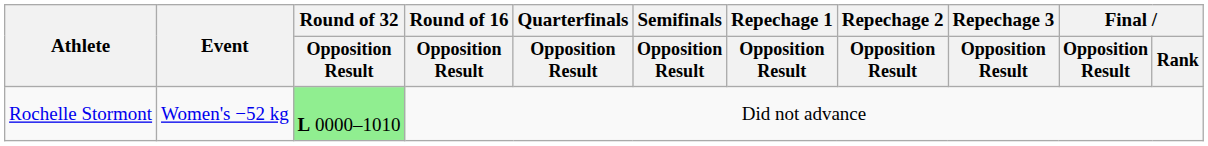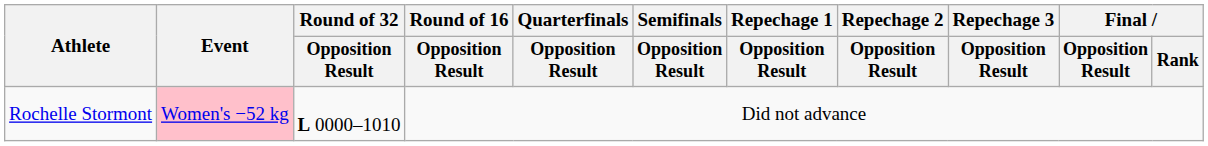(225, 113) no background -> (225, 113) pink background
(349, 125) lightgreen background -> (349, 125) no background
